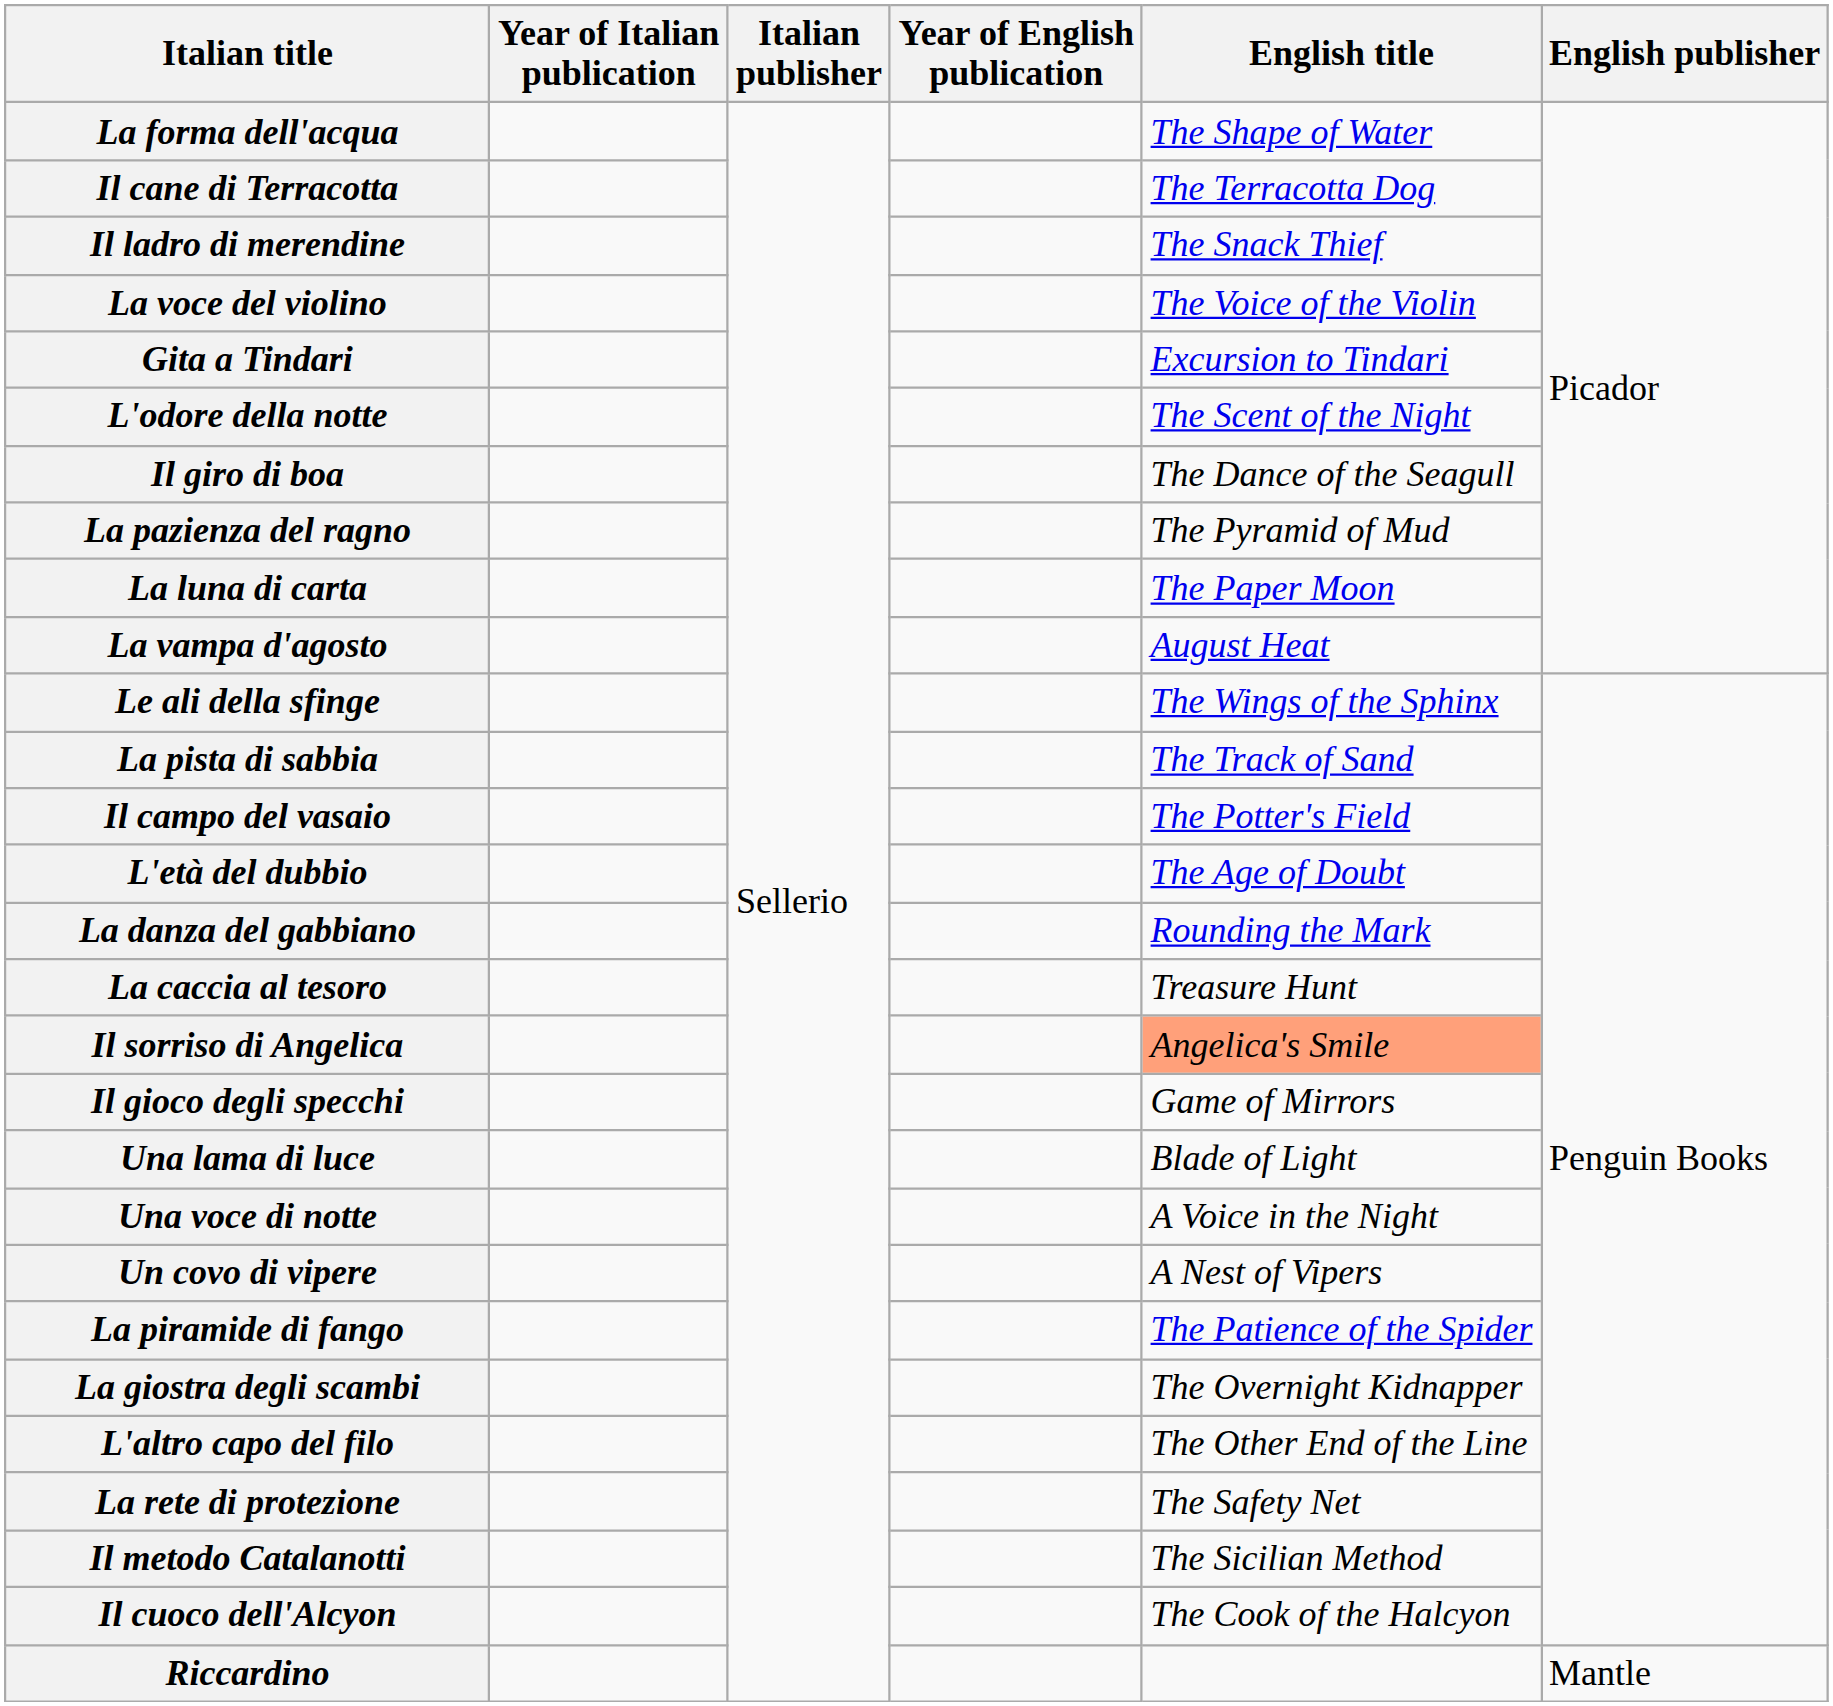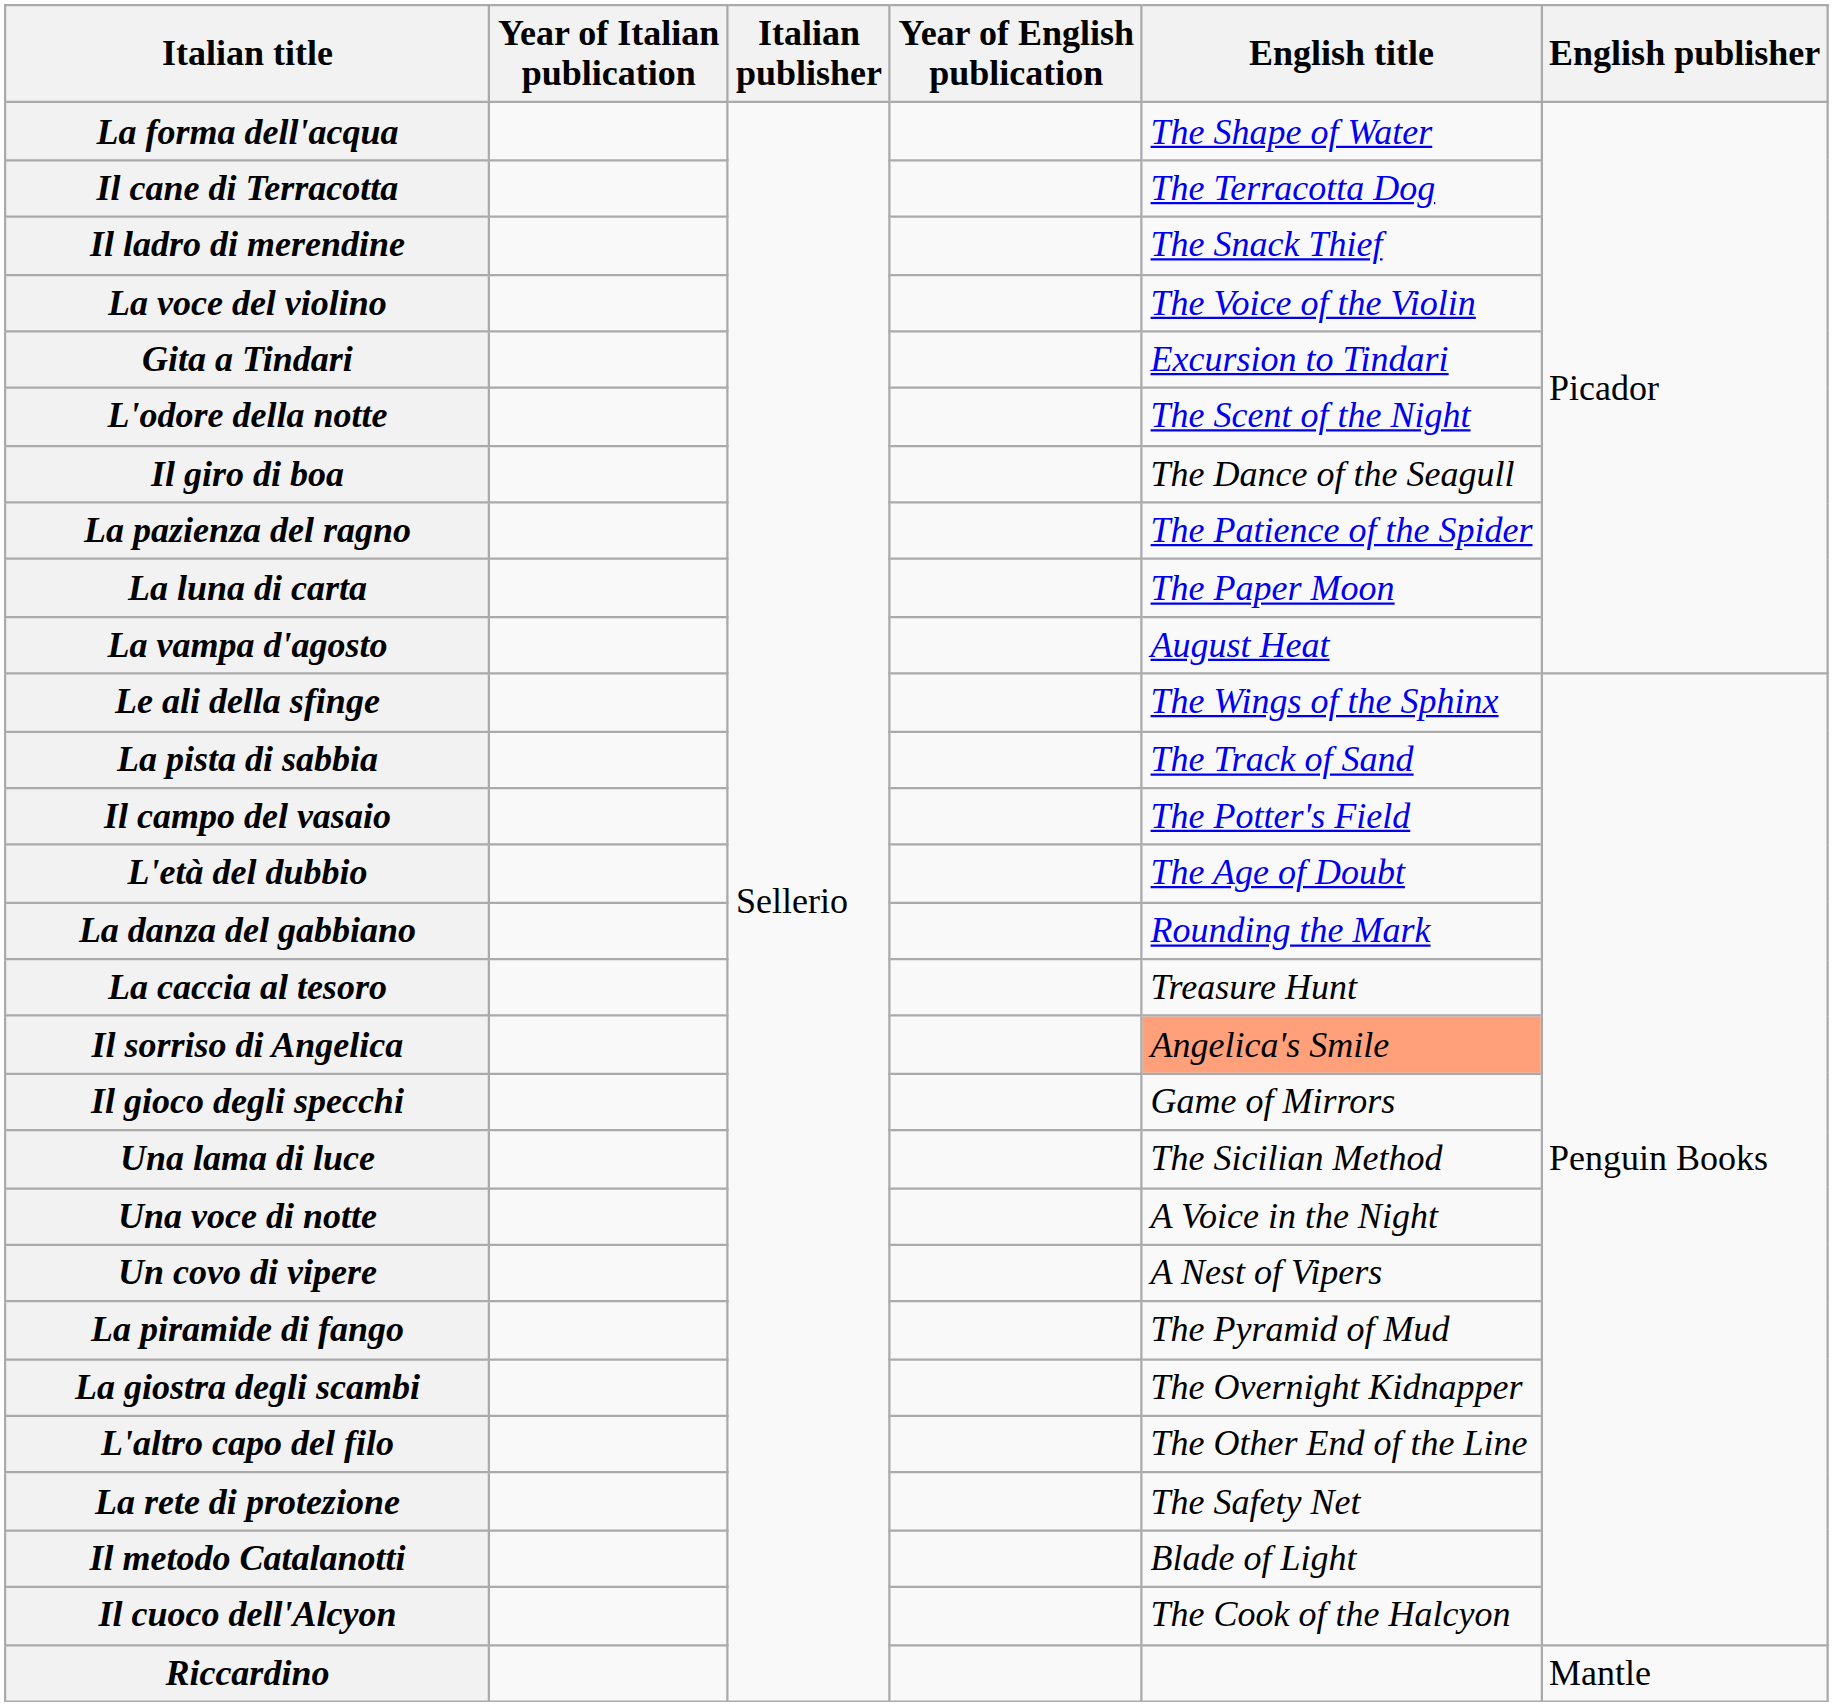(1300, 530) The Pyramid of Mud -> (1342, 530) The Patience of the Spider
(1254, 1158) Blade of Light -> (1297, 1158) The Sicilian Method
(1342, 1329) The Patience of the Spider -> (1300, 1329) The Pyramid of Mud
(1297, 1557) The Sicilian Method -> (1254, 1557) Blade of Light
